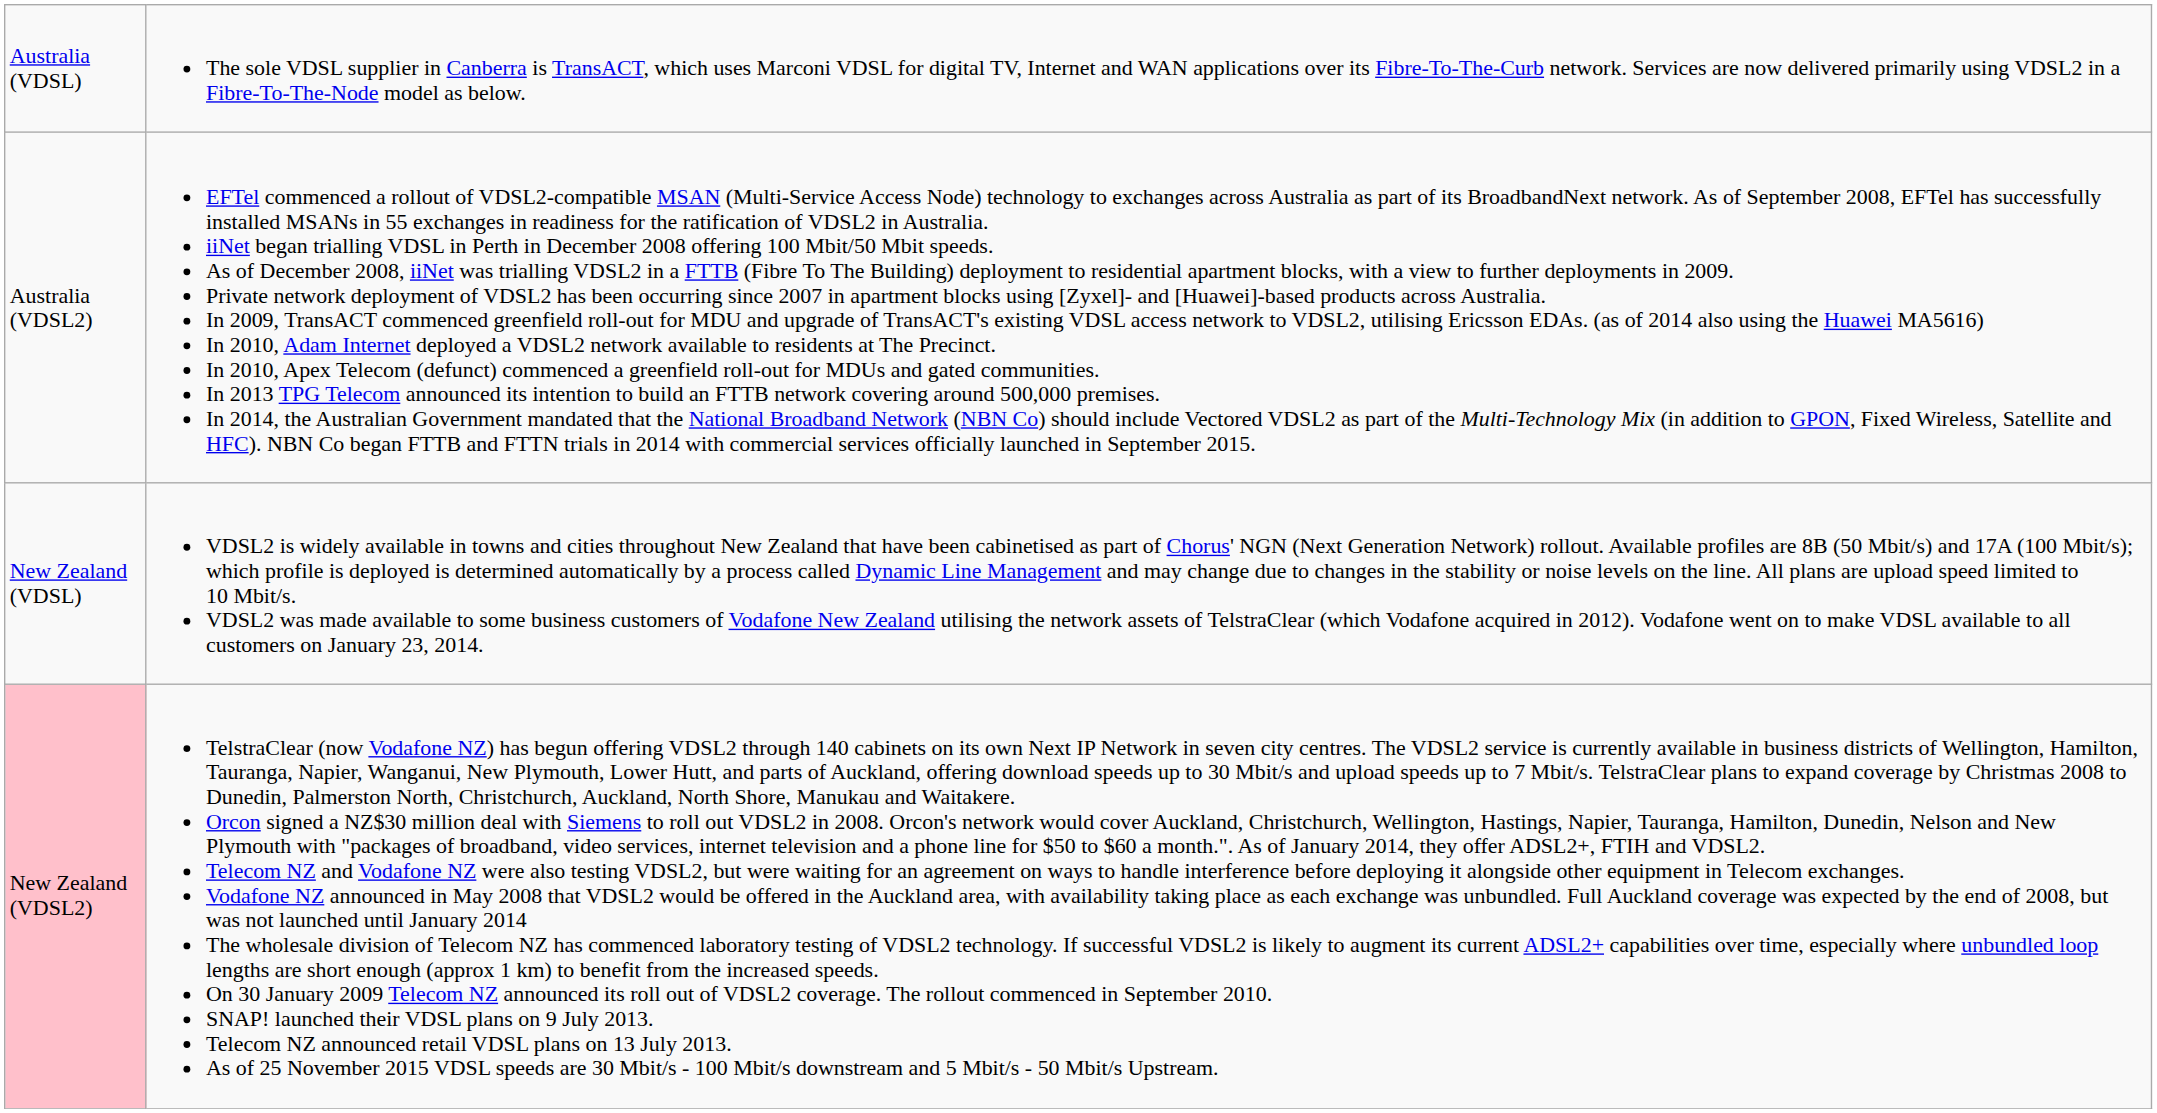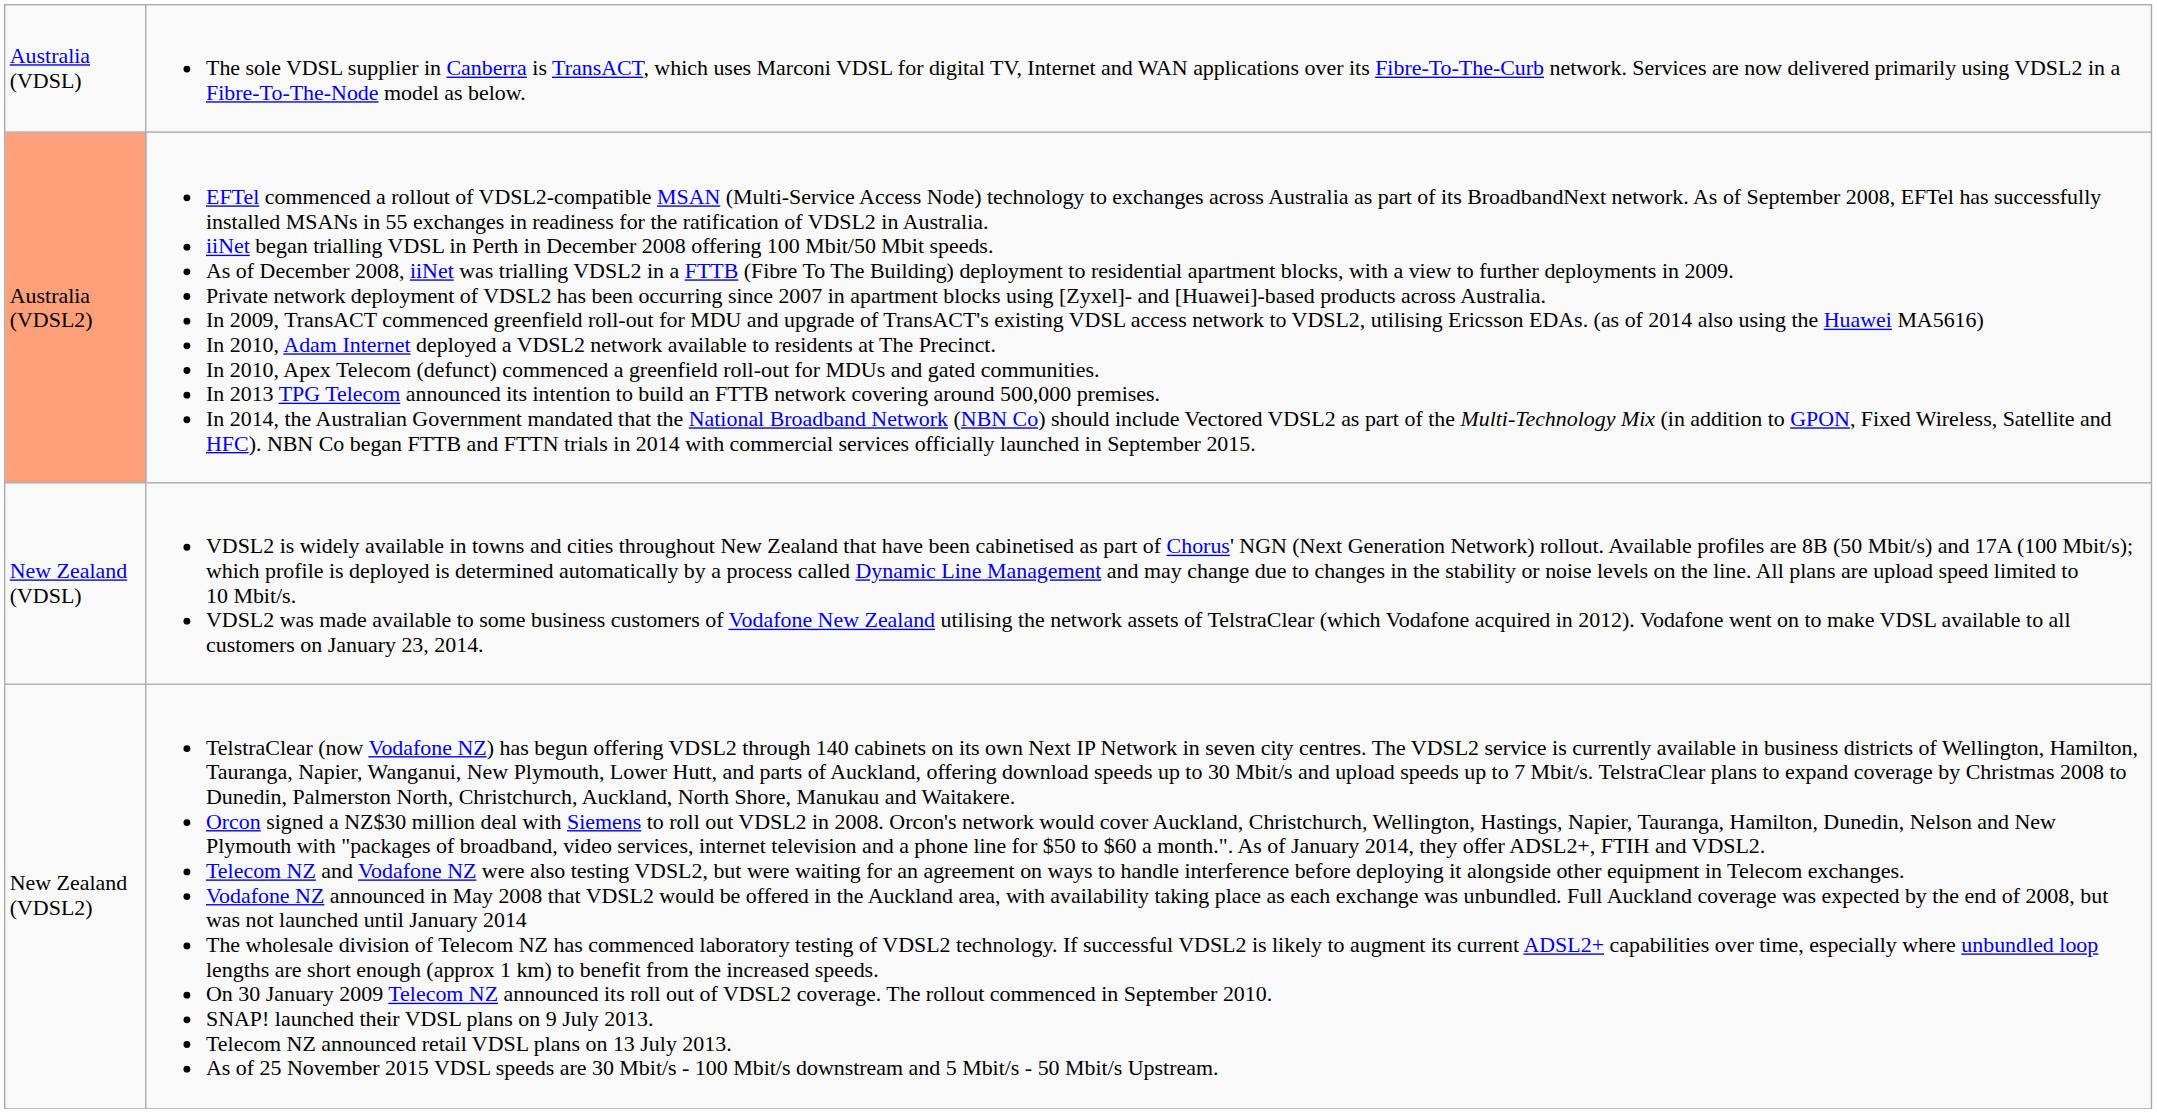(51, 307) no background -> (51, 307) lightsalmon background
(68, 896) pink background -> (68, 896) no background
